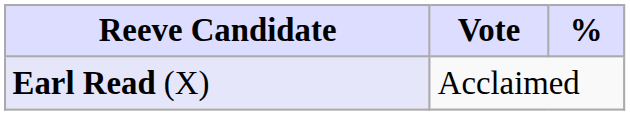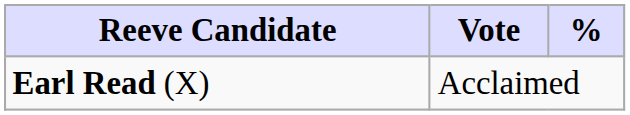(111, 82) lavender background -> (111, 82) no background
